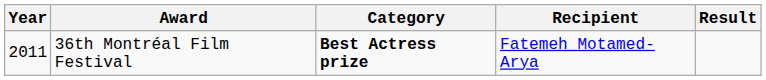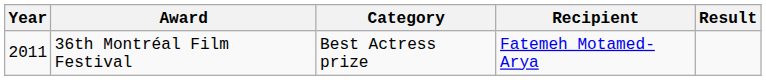(378, 53) bold -> (378, 53) normal
